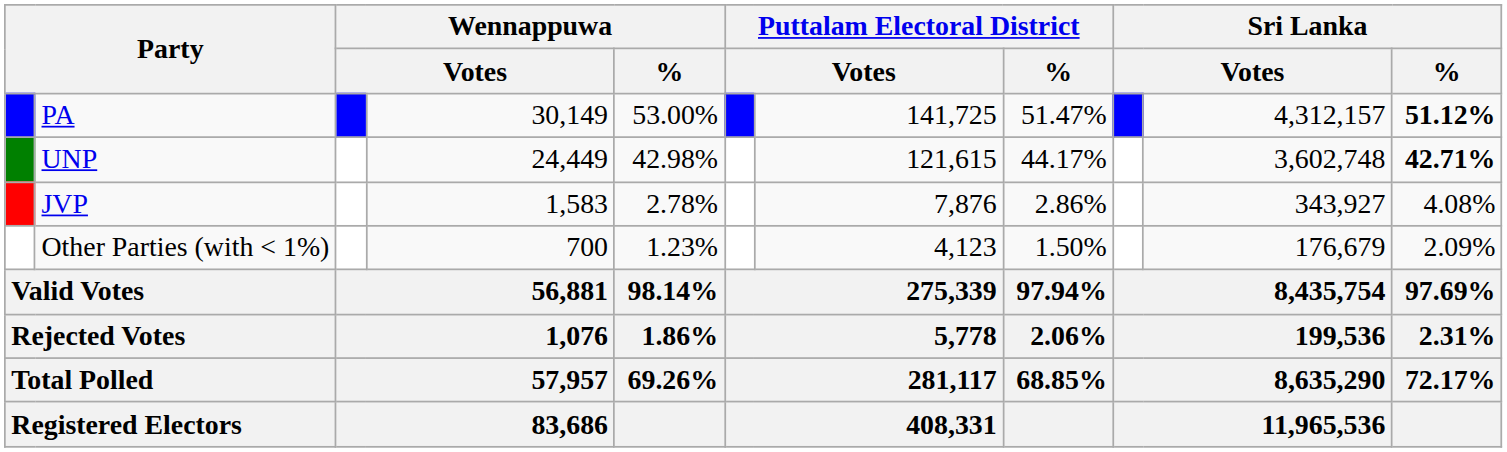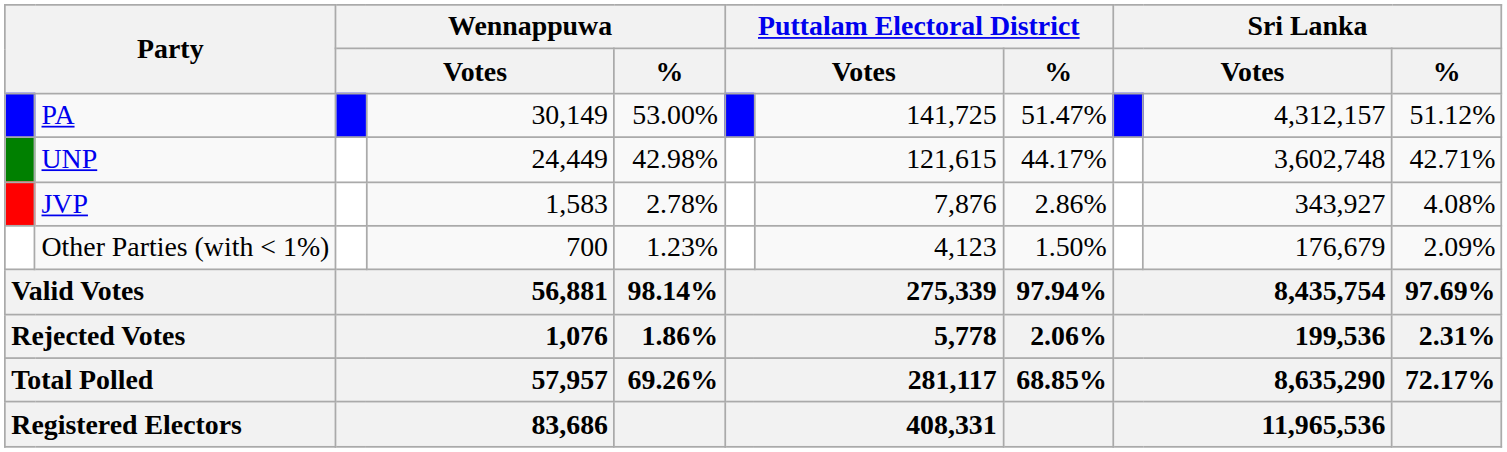(1450, 114) bold -> (1452, 114) normal
(1450, 159) bold -> (1452, 159) normal
